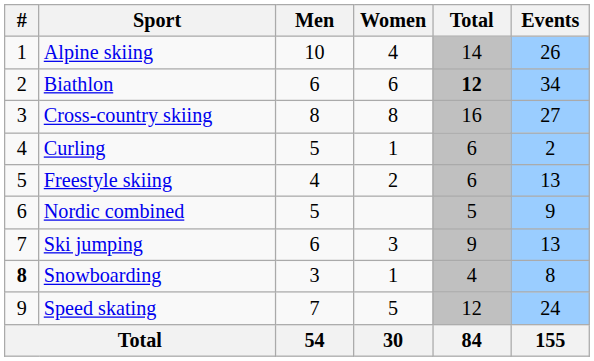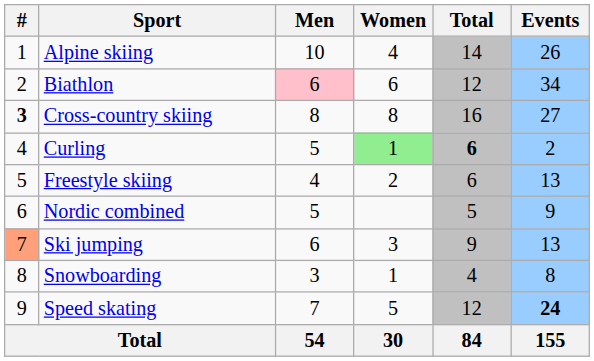(315, 84) no background -> (315, 84) pink background
(472, 84) bold -> (472, 84) normal
(22, 116) normal -> (22, 116) bold
(393, 148) no background -> (393, 148) lightgreen background
(472, 148) normal -> (472, 148) bold
(22, 244) no background -> (22, 244) lightsalmon background
(22, 276) bold -> (22, 276) normal
(550, 308) normal -> (550, 308) bold
